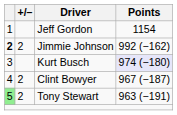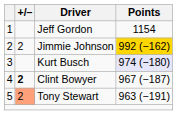(10, 46) bold -> (10, 46) normal
(144, 46) no background -> (144, 46) gold background
(20, 79) normal -> (20, 79) bold
(10, 96) lightgreen background -> (10, 96) no background
(20, 96) no background -> (20, 96) lightsalmon background
